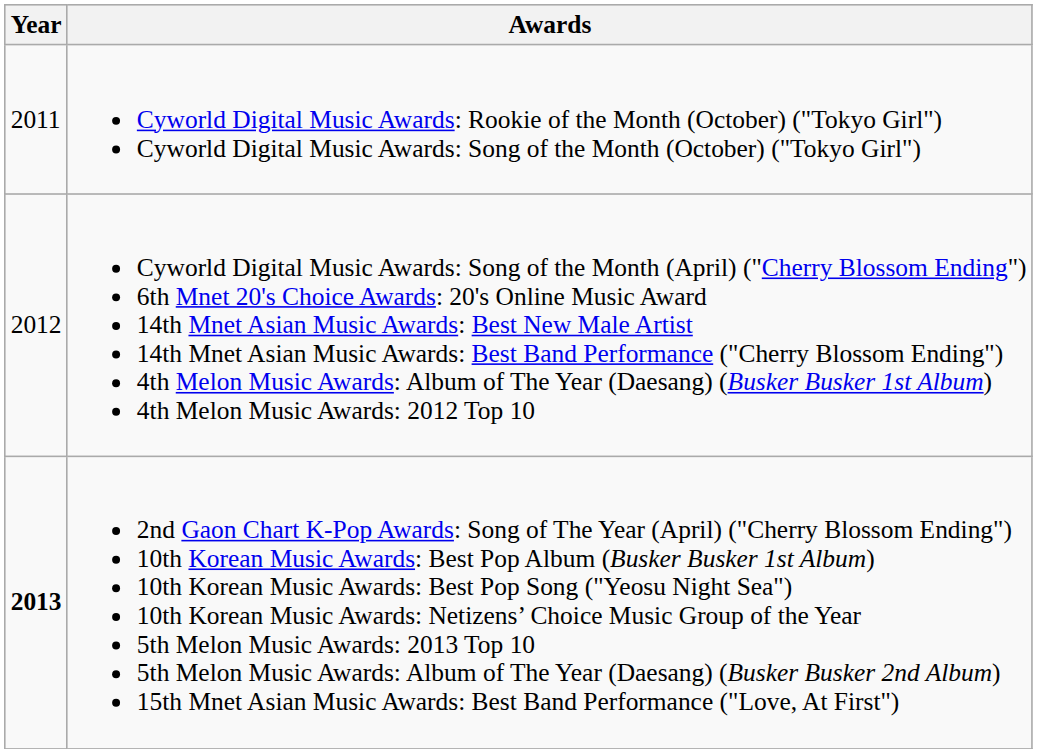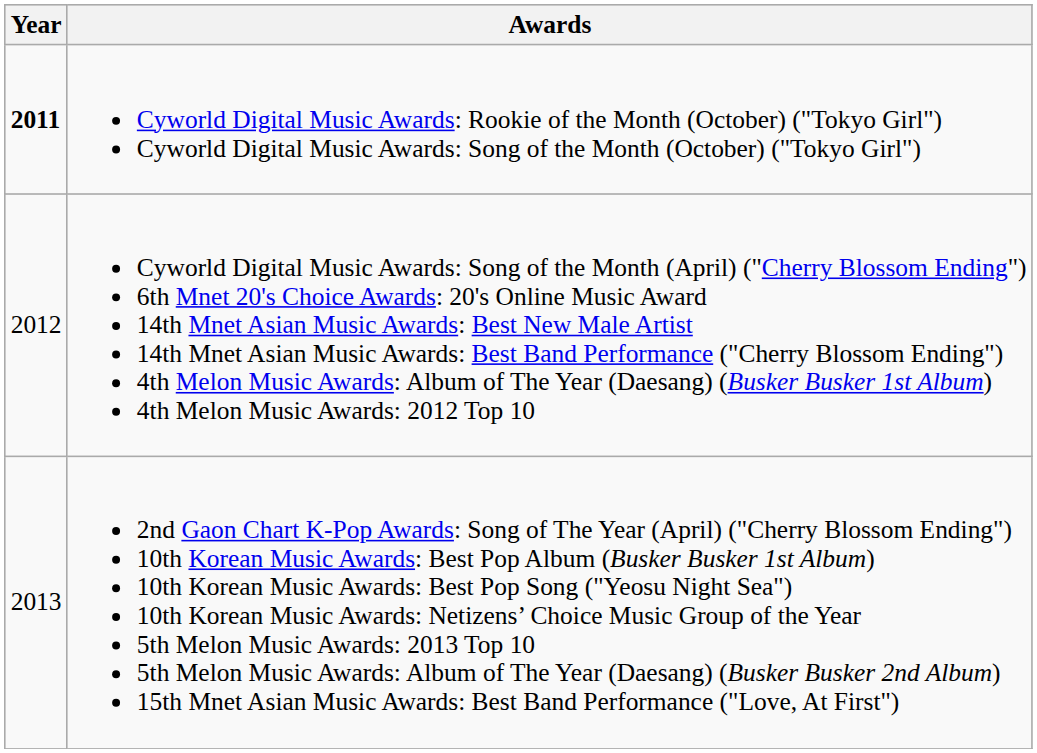(36, 119) normal -> (35, 119) bold
(36, 602) bold -> (36, 602) normal
